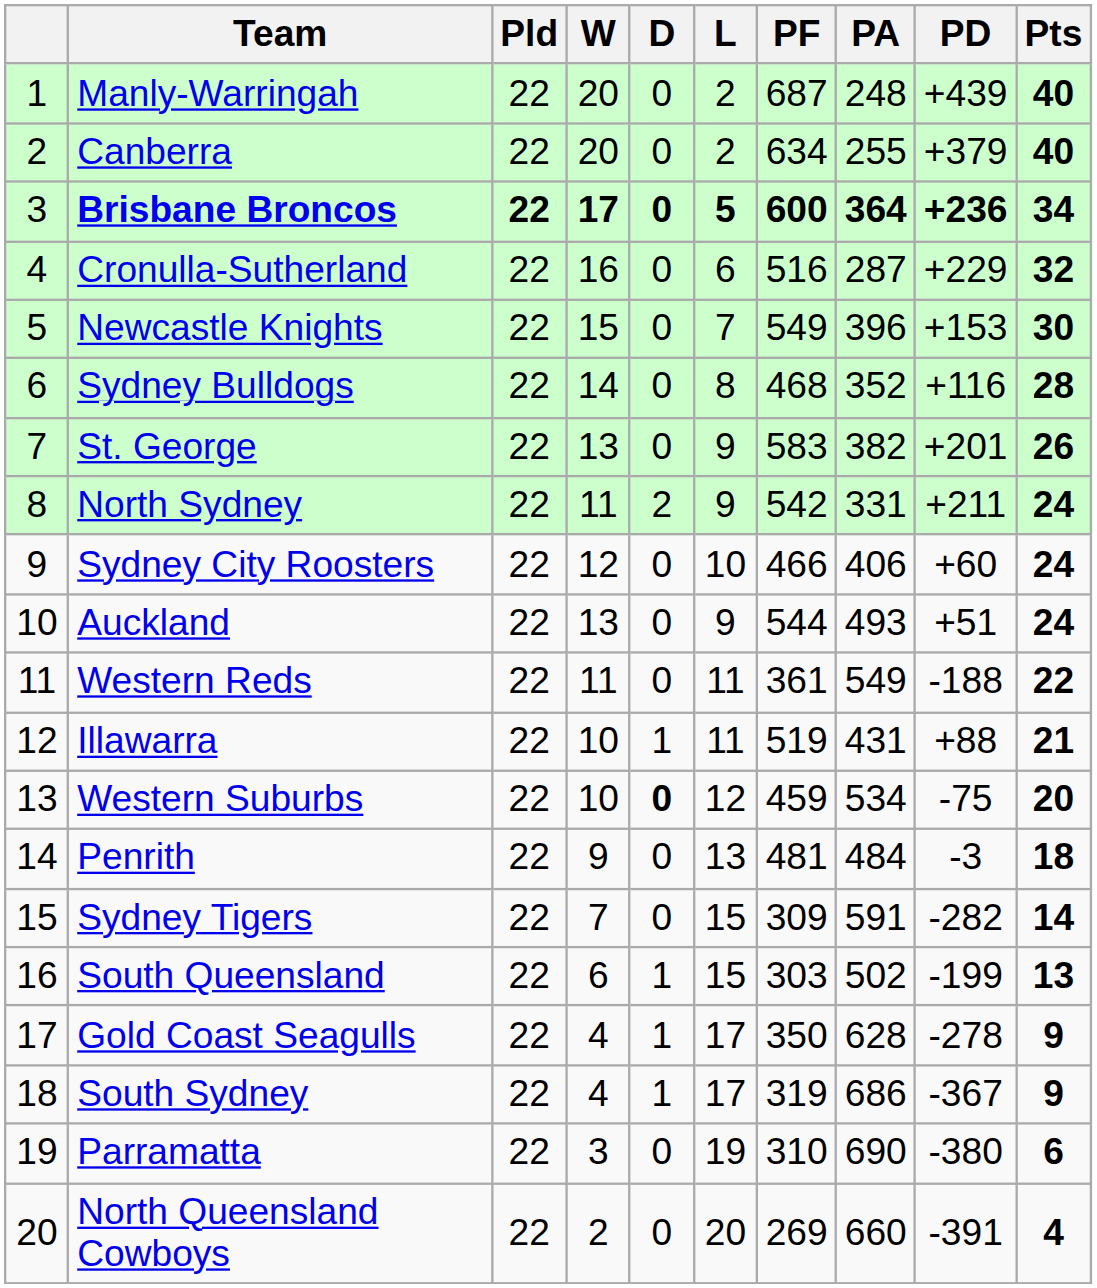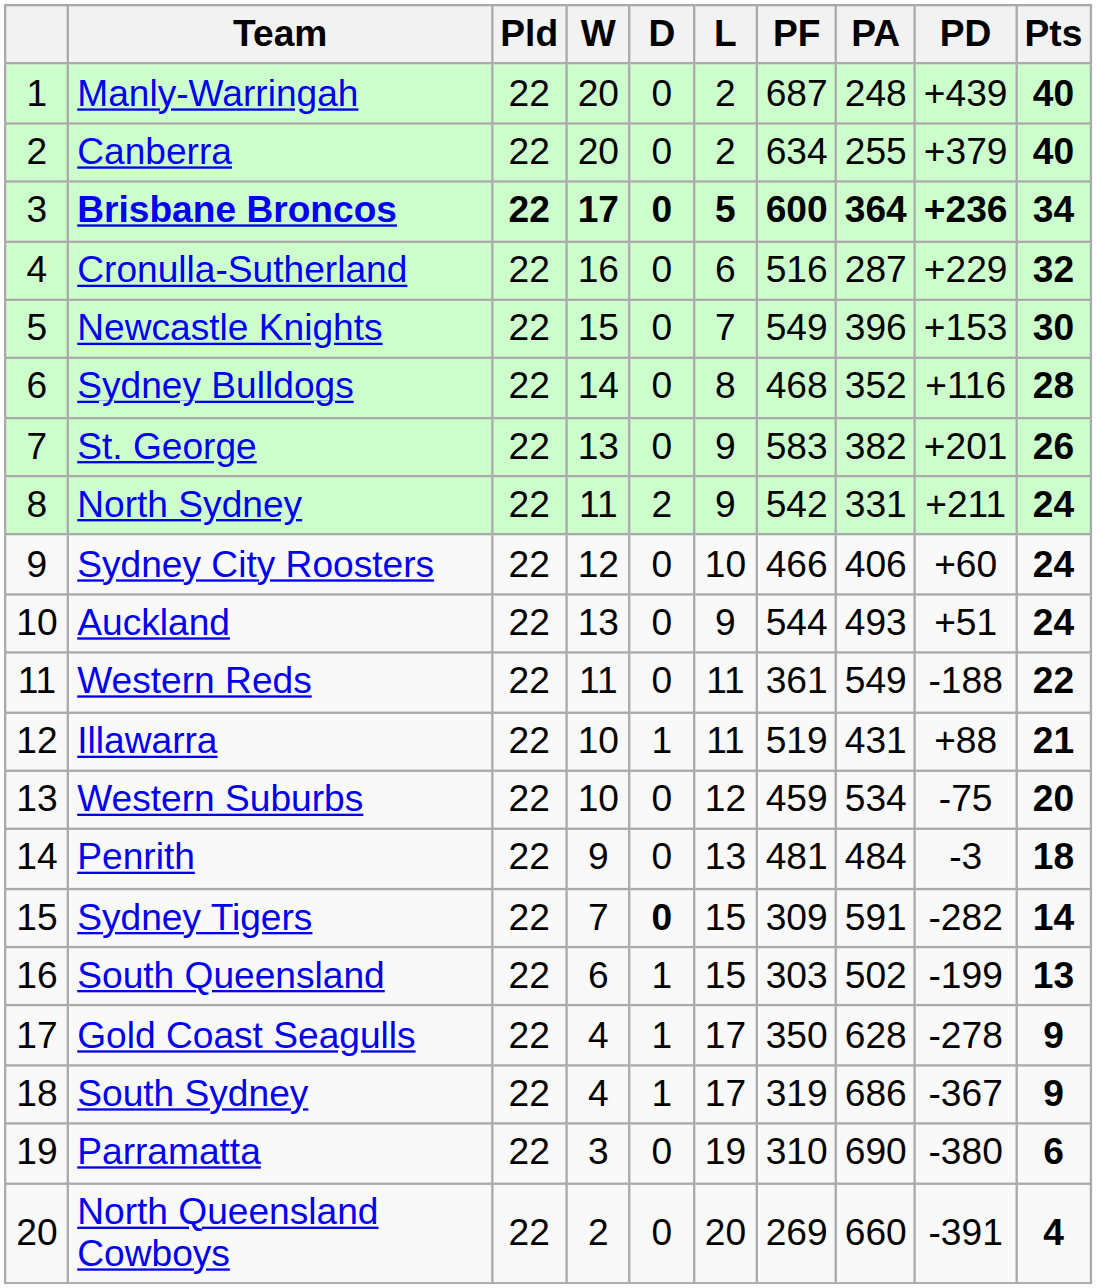(662, 799) bold -> (662, 799) normal
(662, 916) normal -> (662, 916) bold
